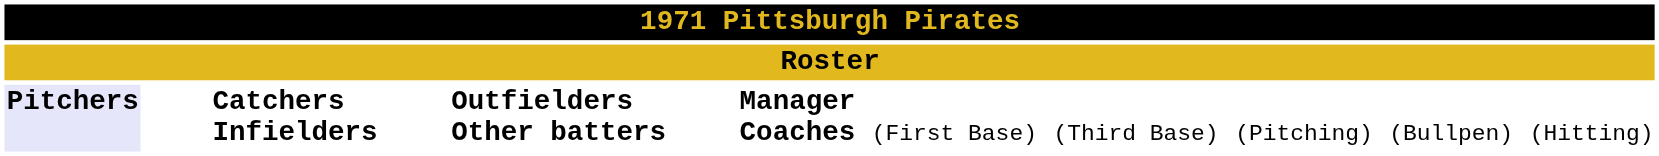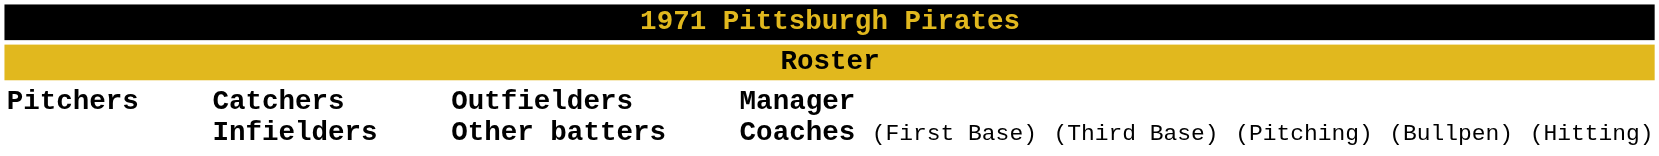(73, 103) lavender background -> (73, 103) no background
